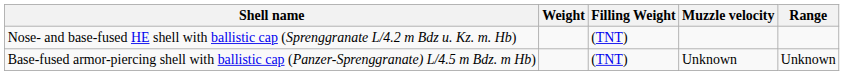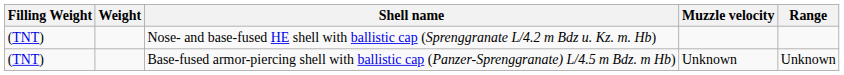columns swapped: (272, 15) <-> (633, 15)
